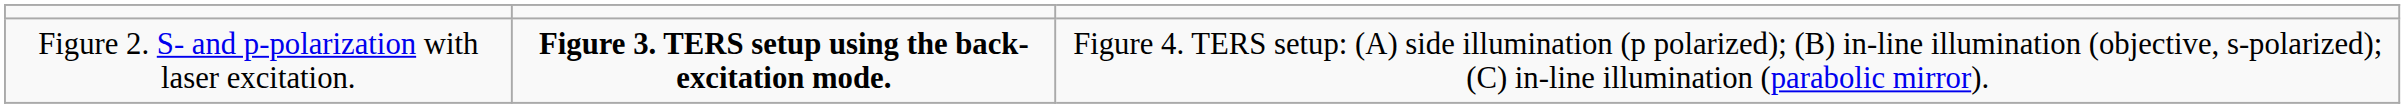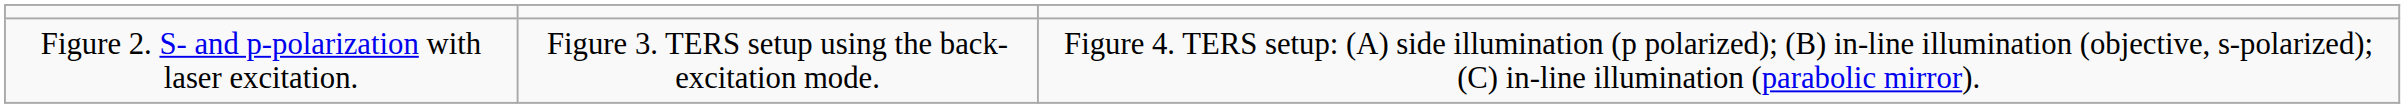(784, 60) bold -> (778, 60) normal
